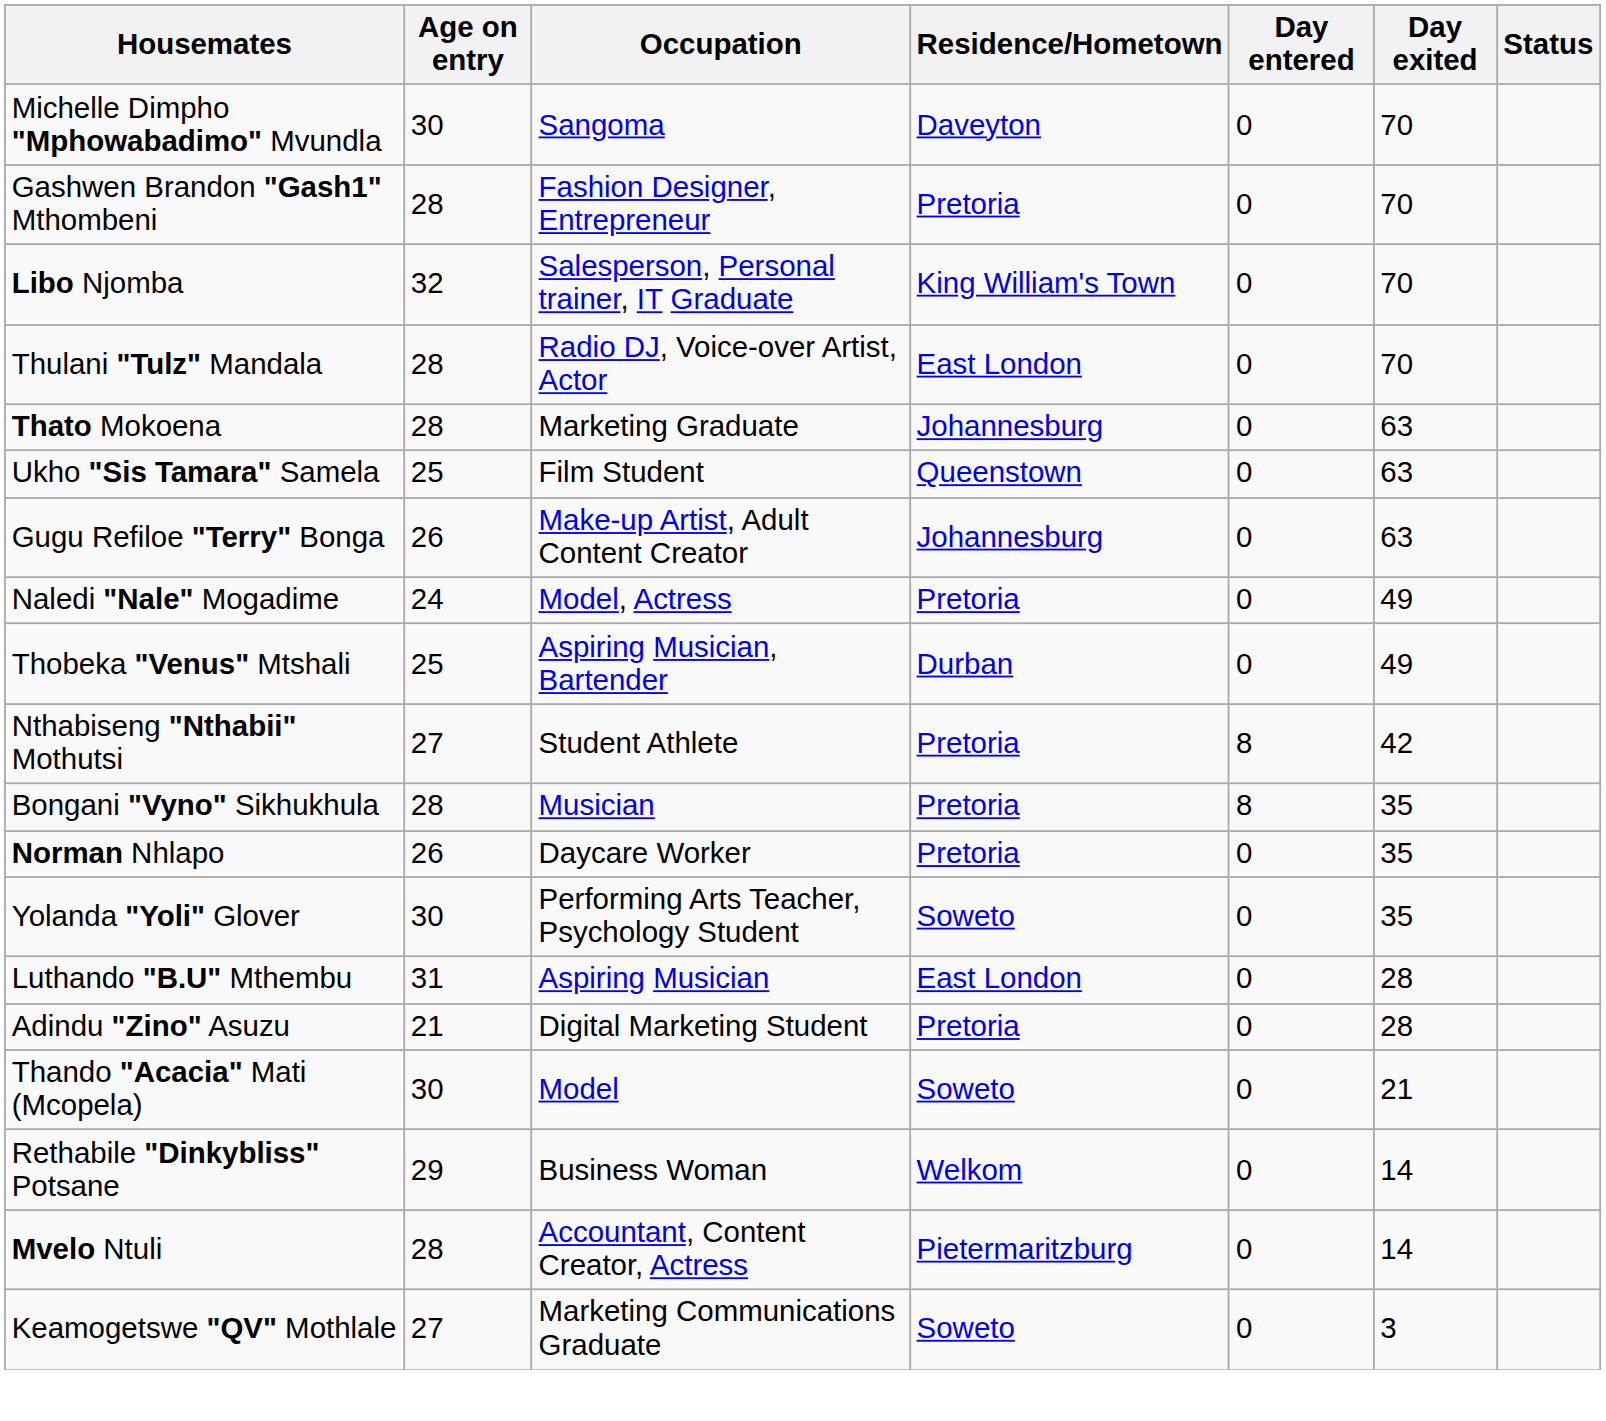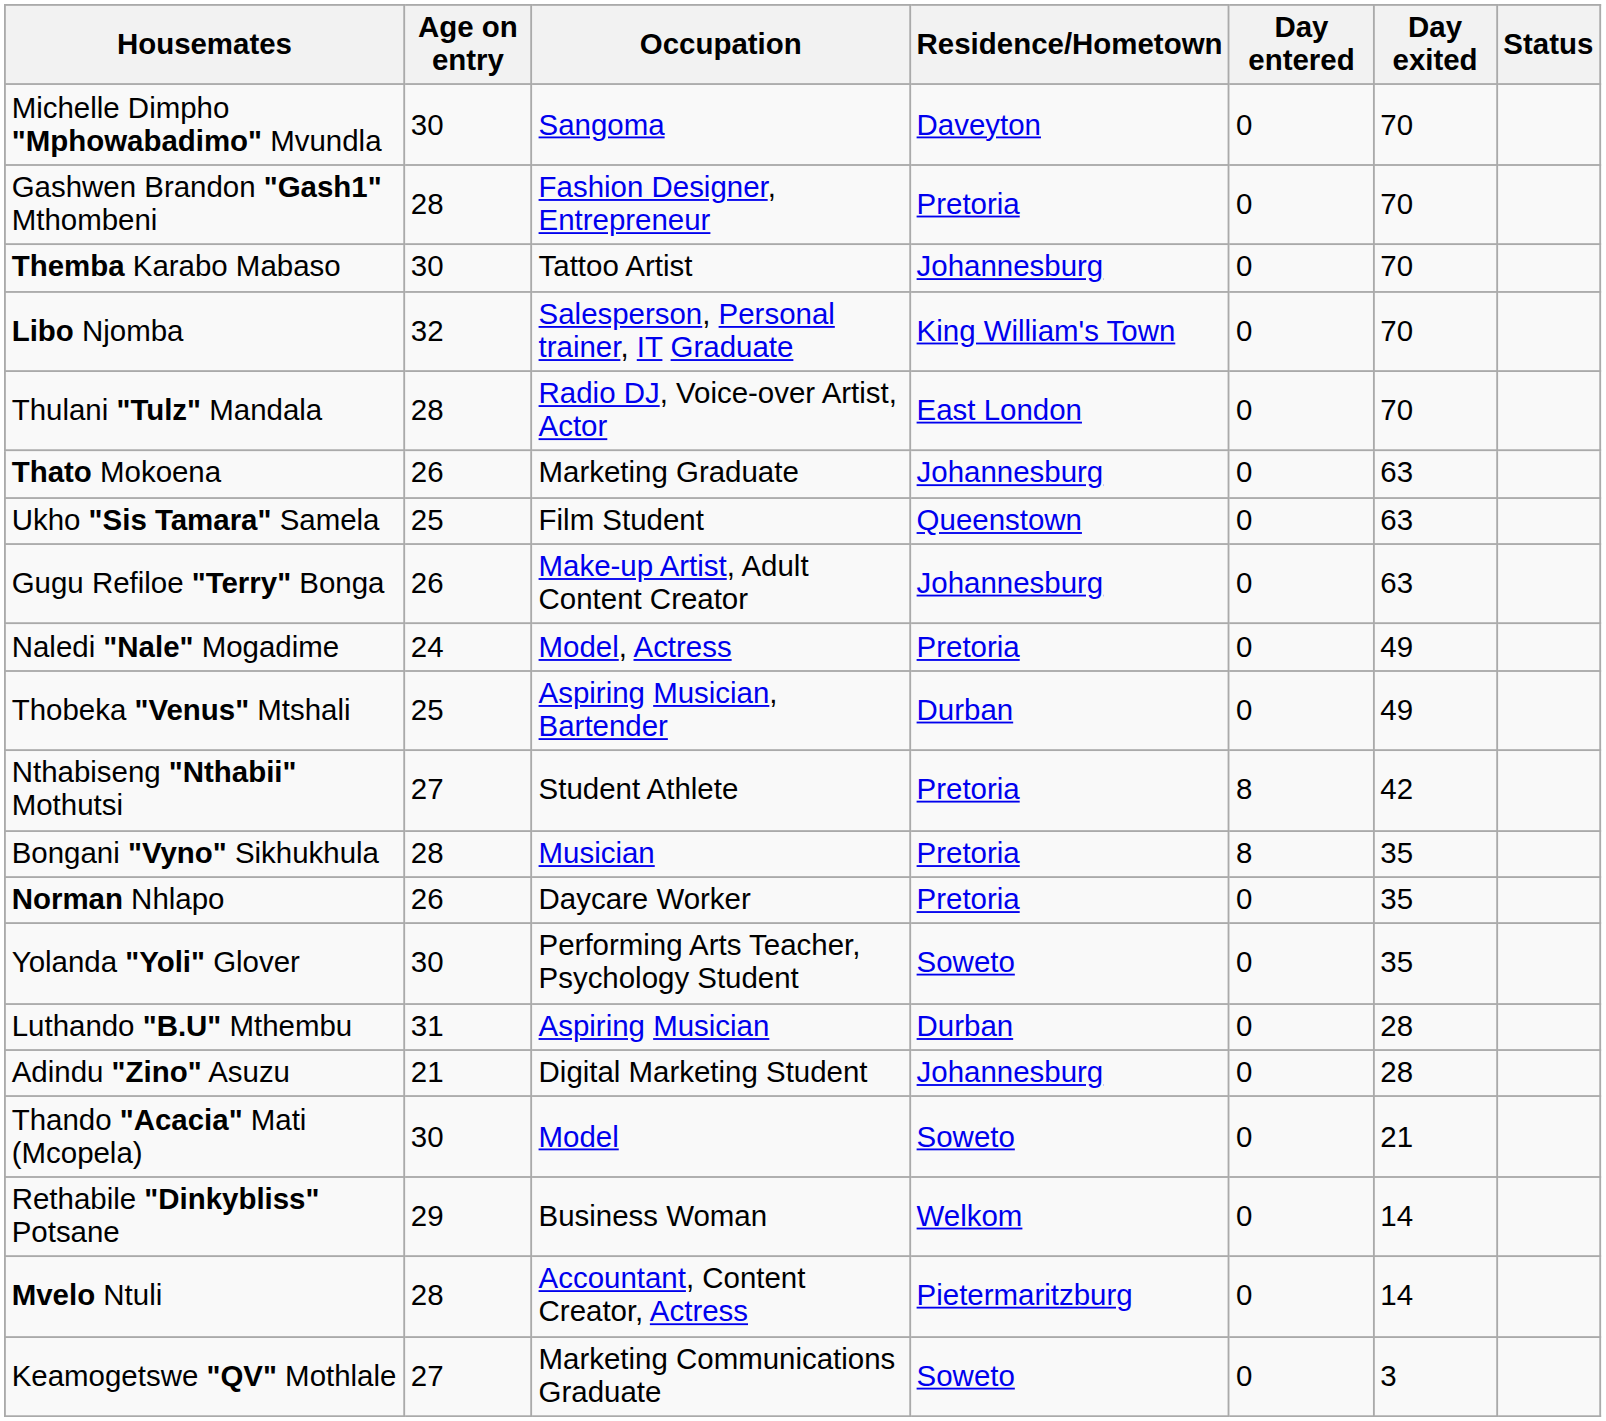+ row: (176, 267)
(427, 426) 28 -> (427, 473) 26
(999, 979) East London -> (965, 1026) Durban
(968, 1026) Pretoria -> (1010, 1072) Johannesburg
